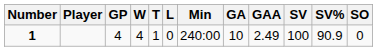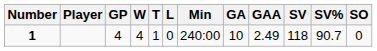(298, 35) 100 -> (298, 35) 118
(330, 35) 90.9 -> (329, 35) 90.7
